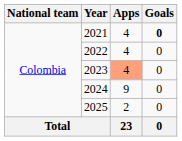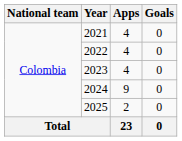(159, 32) bold -> (159, 32) normal
(126, 70) lightsalmon background -> (126, 70) no background
